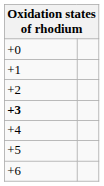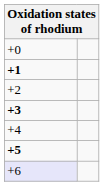(14, 69) normal -> (14, 69) bold
(14, 150) normal -> (14, 150) bold
(14, 171) no background -> (14, 171) lavender background
